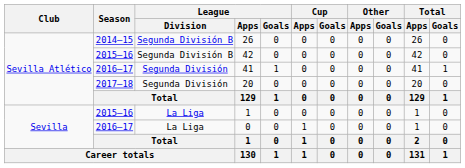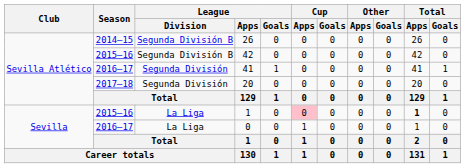(304, 112) no background -> (304, 112) pink background
(417, 112) normal -> (417, 112) bold
